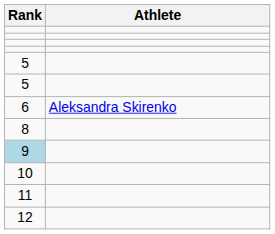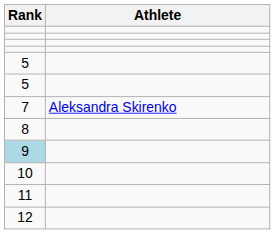(25, 107) 6 -> (25, 107) 7
